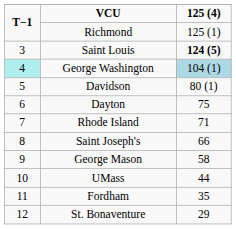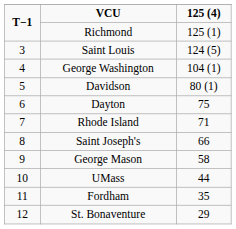(204, 50) bold -> (204, 50) normal
(22, 68) paleturquoise background -> (22, 68) no background
(204, 68) lightblue background -> (204, 68) no background
